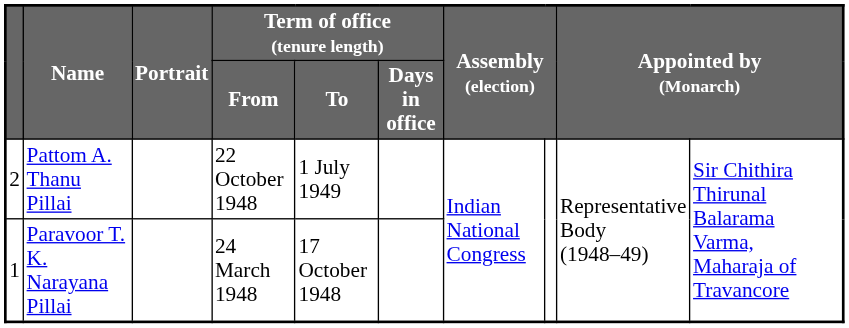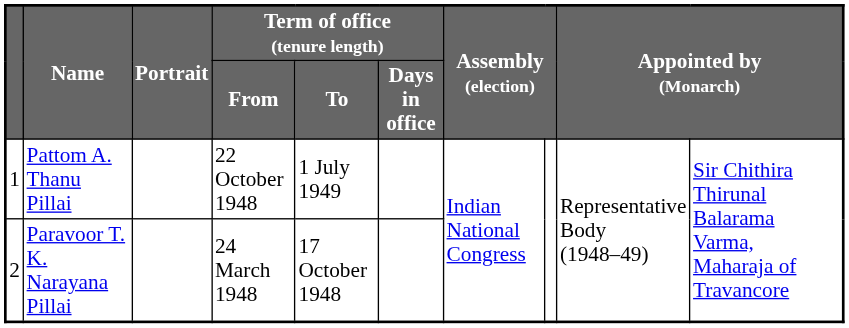(15, 178) 2 -> (15, 178) 1
(15, 269) 1 -> (15, 269) 2
